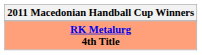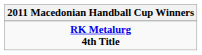(101, 35) lightsalmon background -> (101, 35) no background
